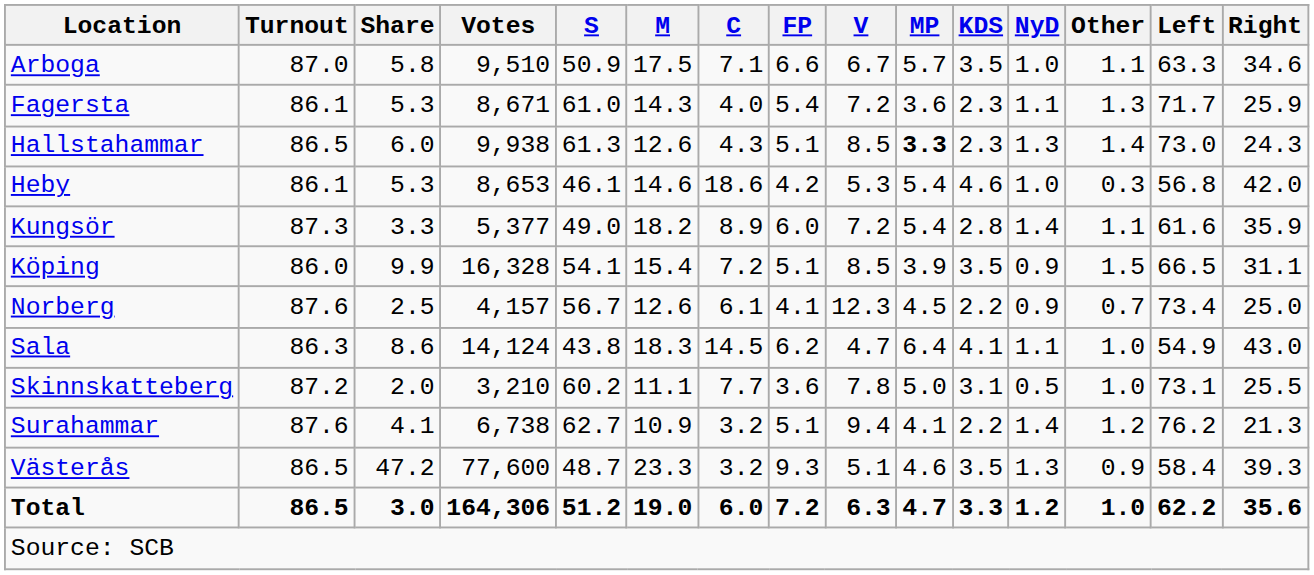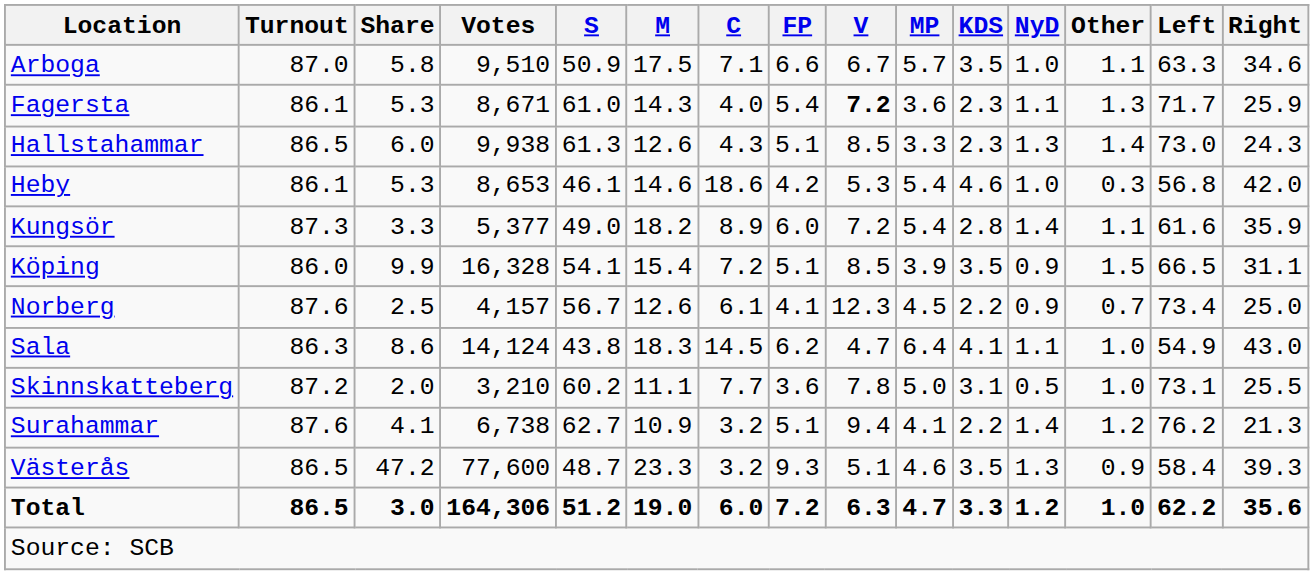(868, 106) normal -> (868, 106) bold
(925, 146) bold -> (925, 146) normal
